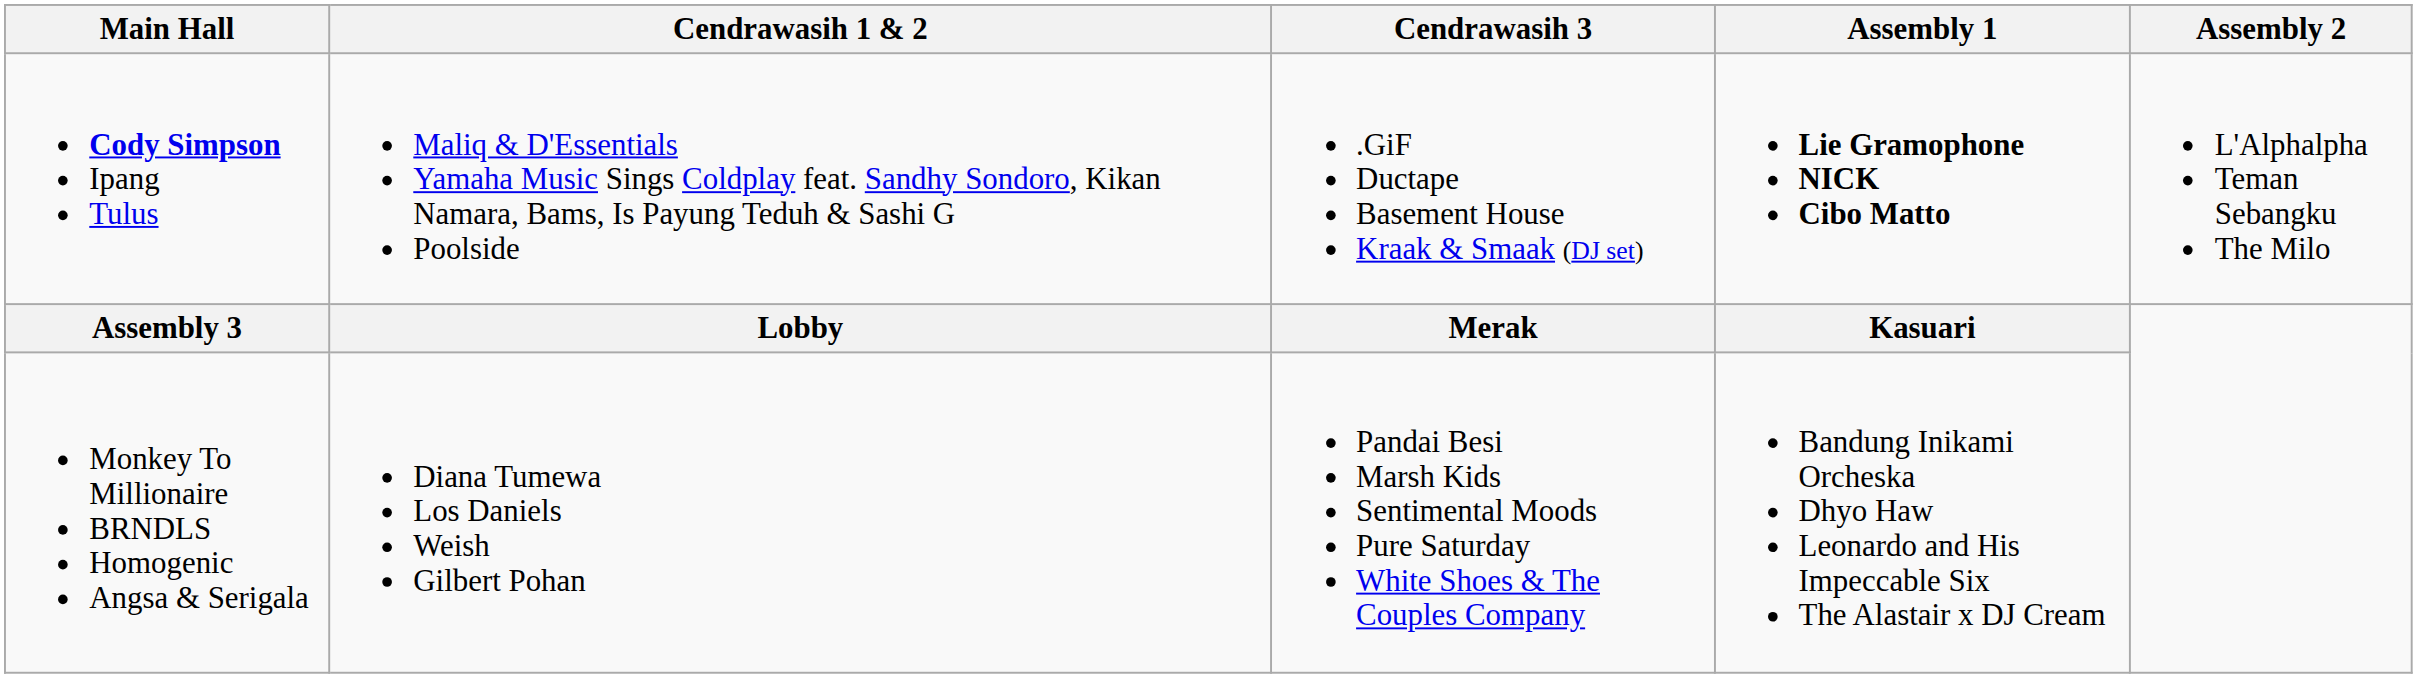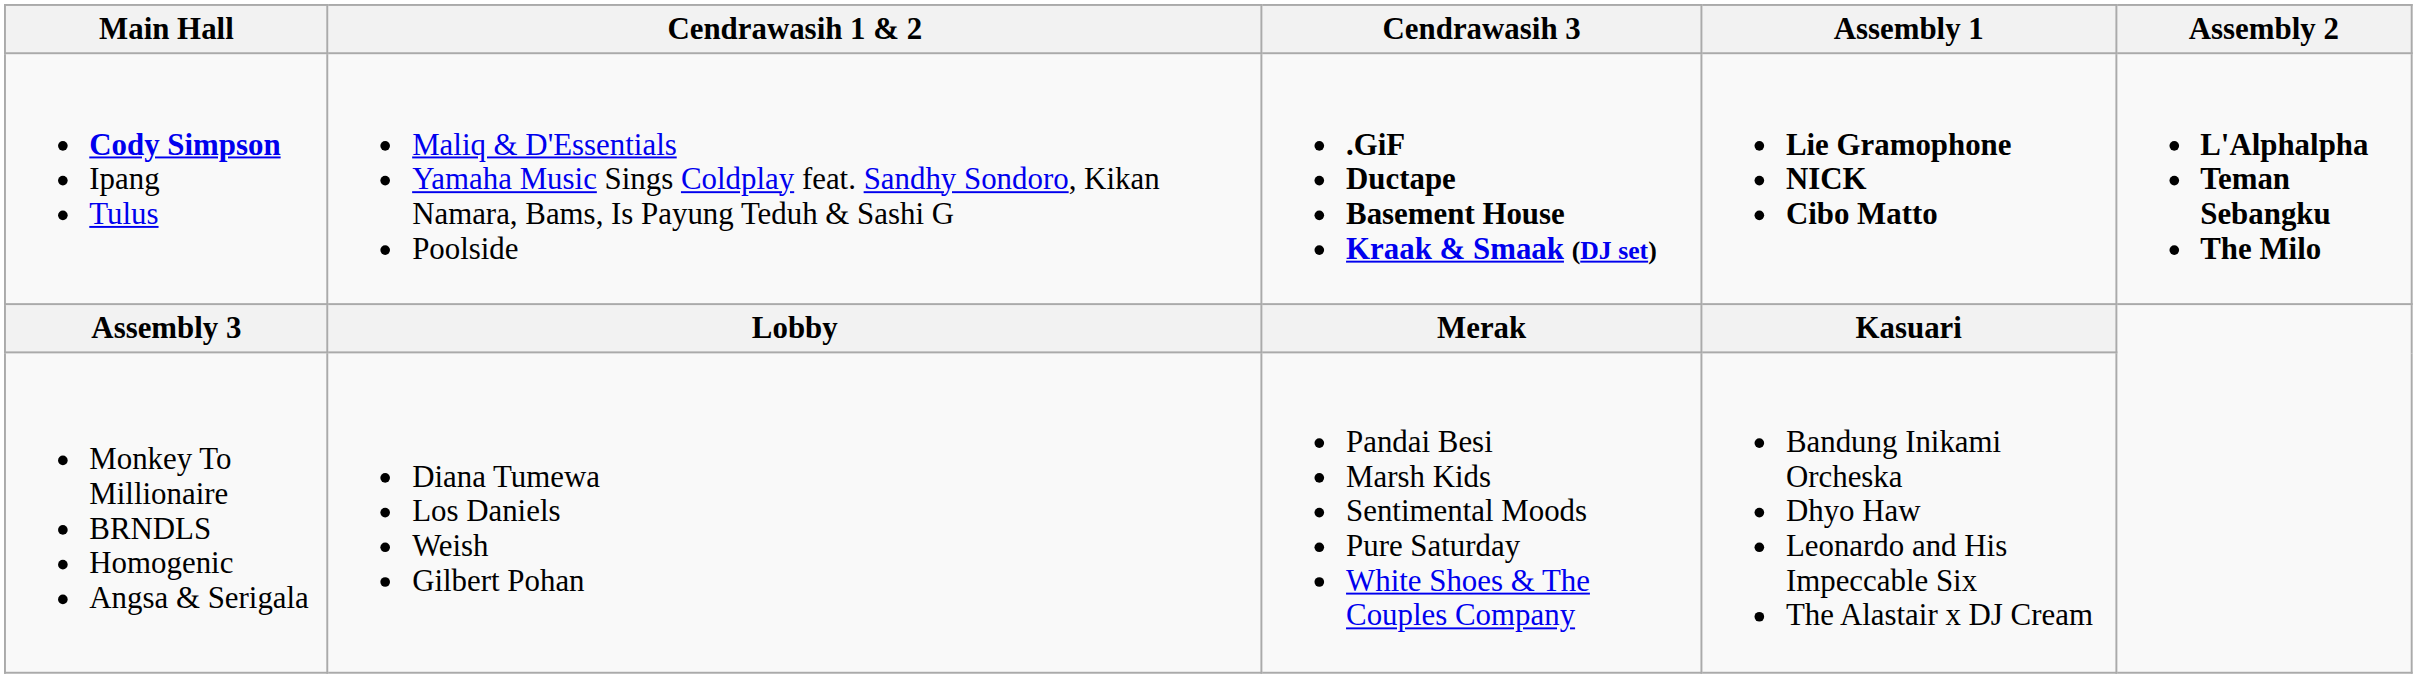(1493, 196) normal -> (1482, 196) bold
(2271, 196) normal -> (2264, 196) bold
